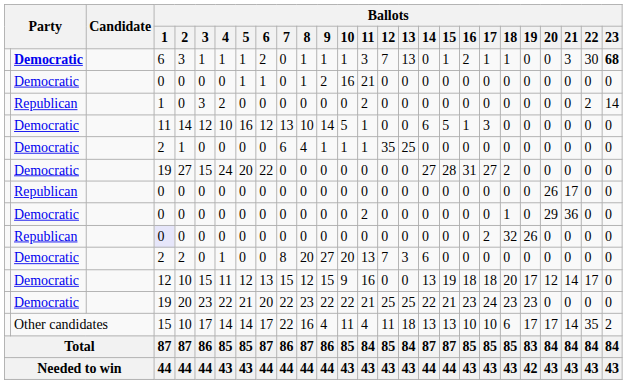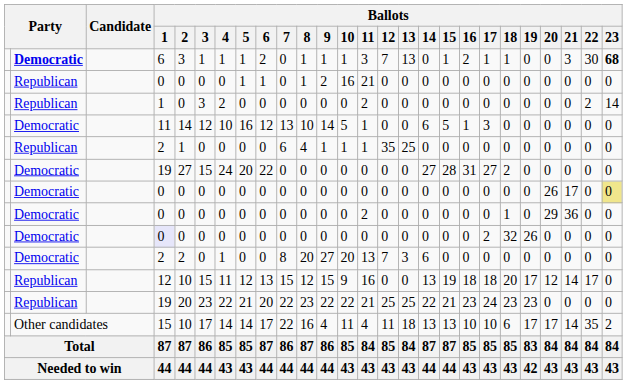(47, 81) Democratic -> (46, 81) Republican
(47, 147) Democratic -> (46, 147) Republican
(46, 192) Republican -> (47, 192) Democratic
(608, 192) no background -> (608, 192) khaki background
(46, 236) Republican -> (47, 236) Democratic
(47, 280) Democratic -> (46, 280) Republican
(47, 302) Democratic -> (46, 302) Republican
